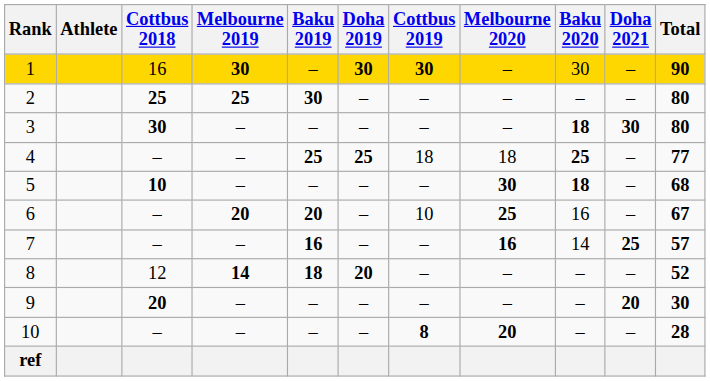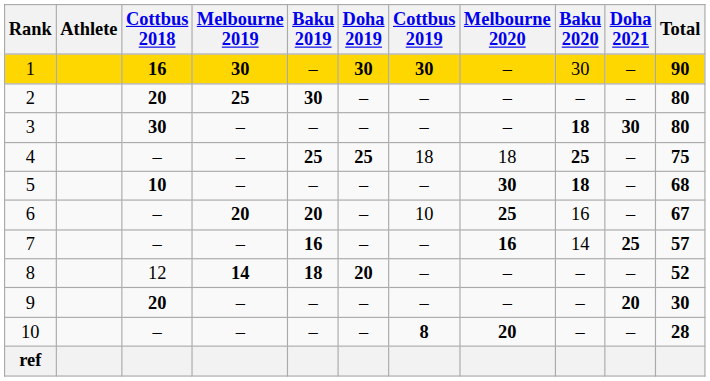(157, 68) normal -> (157, 68) bold
(157, 98) 25 -> (157, 98) 20
(680, 156) 77 -> (680, 156) 75
